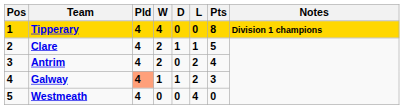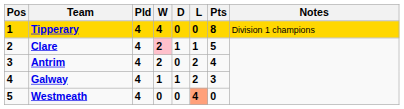(277, 29) bold -> (273, 30) normal
(159, 46) no background -> (159, 46) pink background
(138, 79) lightsalmon background -> (138, 79) no background
(195, 96) no background -> (195, 96) lightsalmon background
